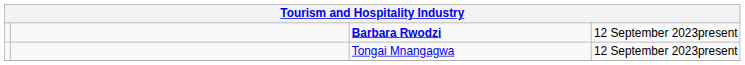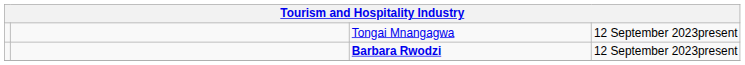rows swapped: (396, 32) <-> (403, 51)
